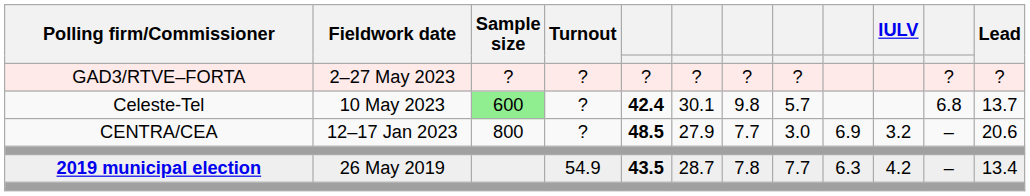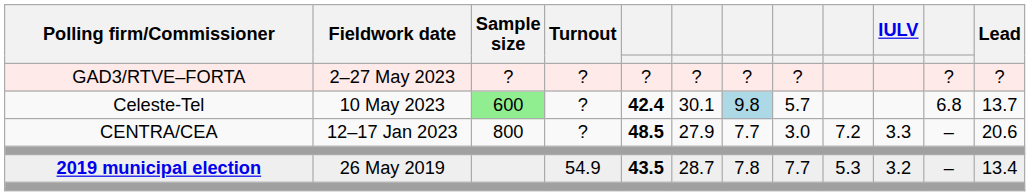(747, 105) no background -> (747, 105) lightblue background
(848, 132) 6.9 -> (848, 132) 7.2
(898, 132) 3.2 -> (898, 132) 3.3
(848, 168) 6.3 -> (848, 168) 5.3
(898, 168) 4.2 -> (898, 168) 3.2
